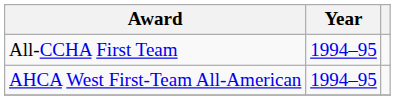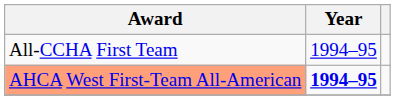(155, 79) no background -> (155, 79) lightsalmon background
(343, 79) normal -> (343, 79) bold
